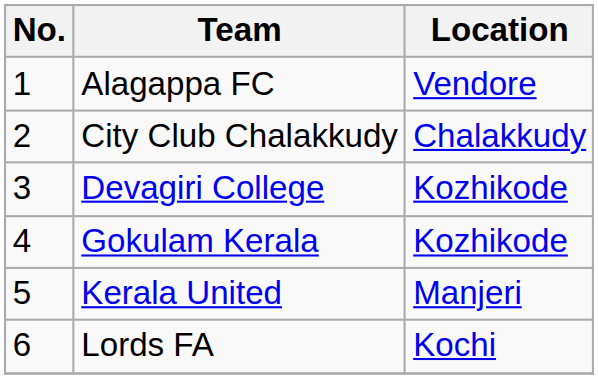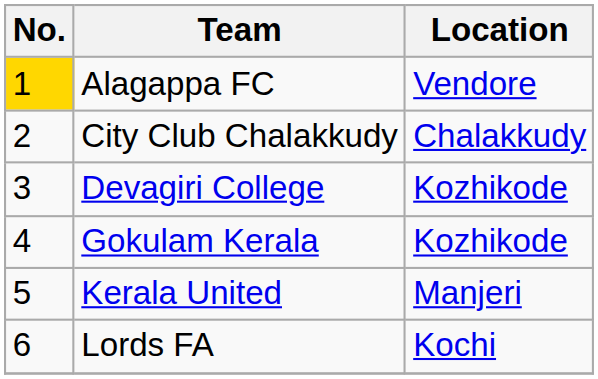(22, 83) no background -> (22, 83) gold background
